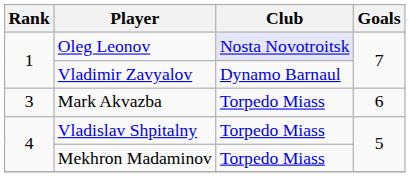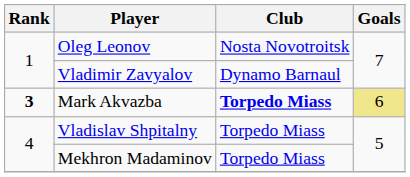(285, 46) lavender background -> (285, 46) no background
(29, 102) normal -> (29, 102) bold
(272, 102) normal -> (276, 102) bold
(379, 102) no background -> (379, 102) khaki background
